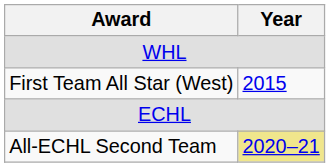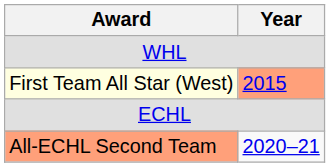(121, 83) no background -> (121, 83) lightyellow background
(265, 83) no background -> (265, 83) lightsalmon background
(113, 146) no background -> (113, 146) lightsalmon background
(281, 146) khaki background -> (281, 146) no background
